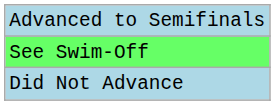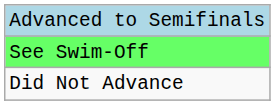(97, 84) lightblue background -> (97, 84) no background
